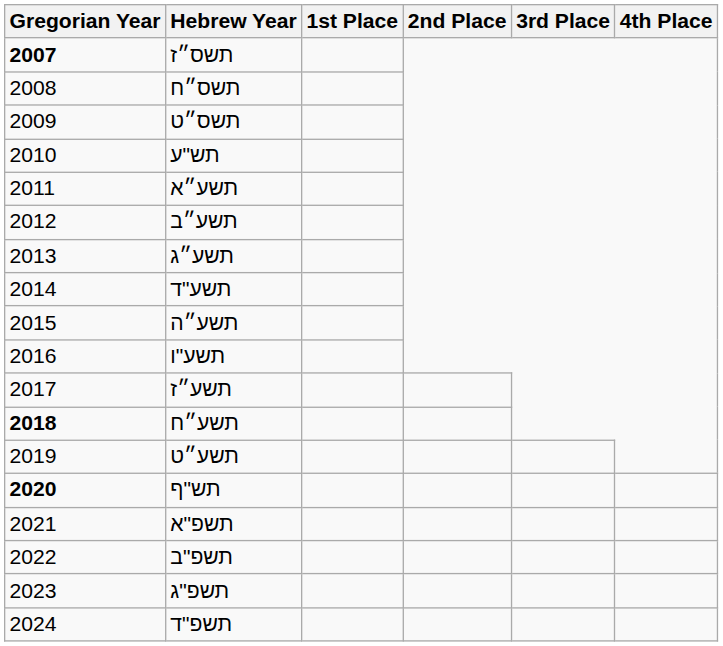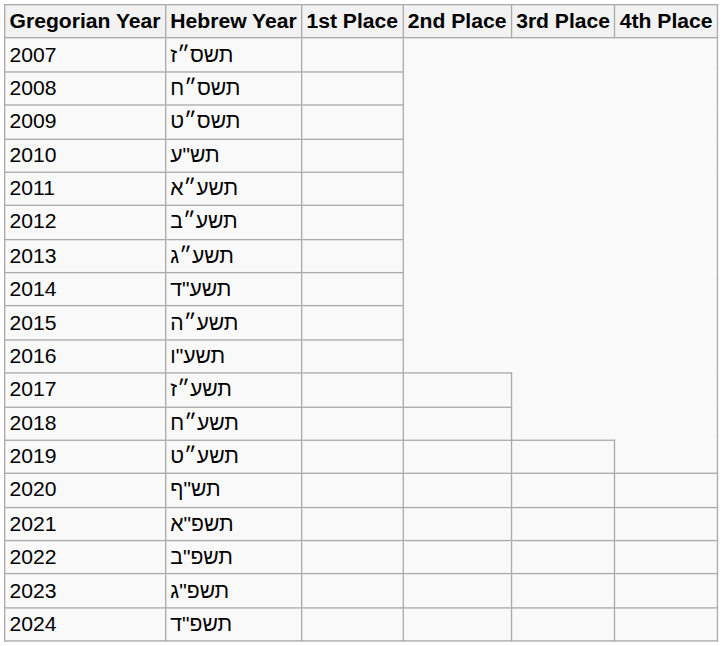(33, 54) bold -> (33, 54) normal
(33, 423) bold -> (33, 423) normal
(33, 490) bold -> (33, 490) normal
